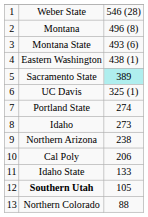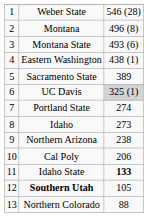(124, 76) paleturquoise background -> (124, 76) no background
(124, 92) no background -> (124, 92) lightgrey background
(124, 172) normal -> (124, 172) bold
